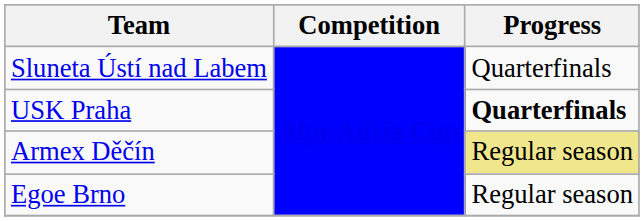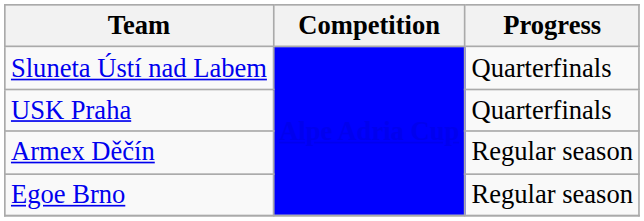(549, 109) bold -> (542, 109) normal
(552, 151) khaki background -> (552, 151) no background
